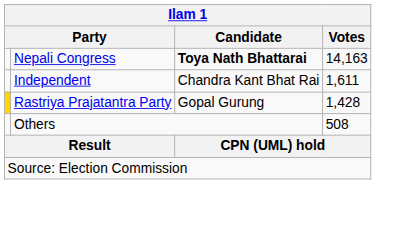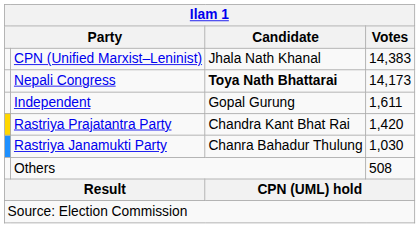+ row: (108, 59)
(347, 59) 14,163 -> (390, 80) 14,173
(249, 80) Chandra Kant Bhat Rai -> (252, 102) Gopal Gurung
(221, 102) Gopal Gurung -> (279, 124) Chandra Kant Bhat Rai
(343, 102) 1,428 -> (386, 124) 1,420
+ row: (90, 146)
